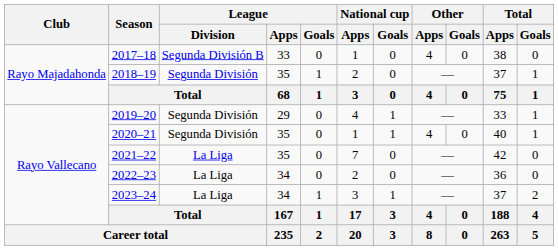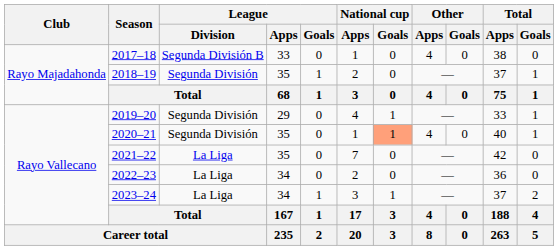(393, 134) no background -> (393, 134) lightsalmon background
